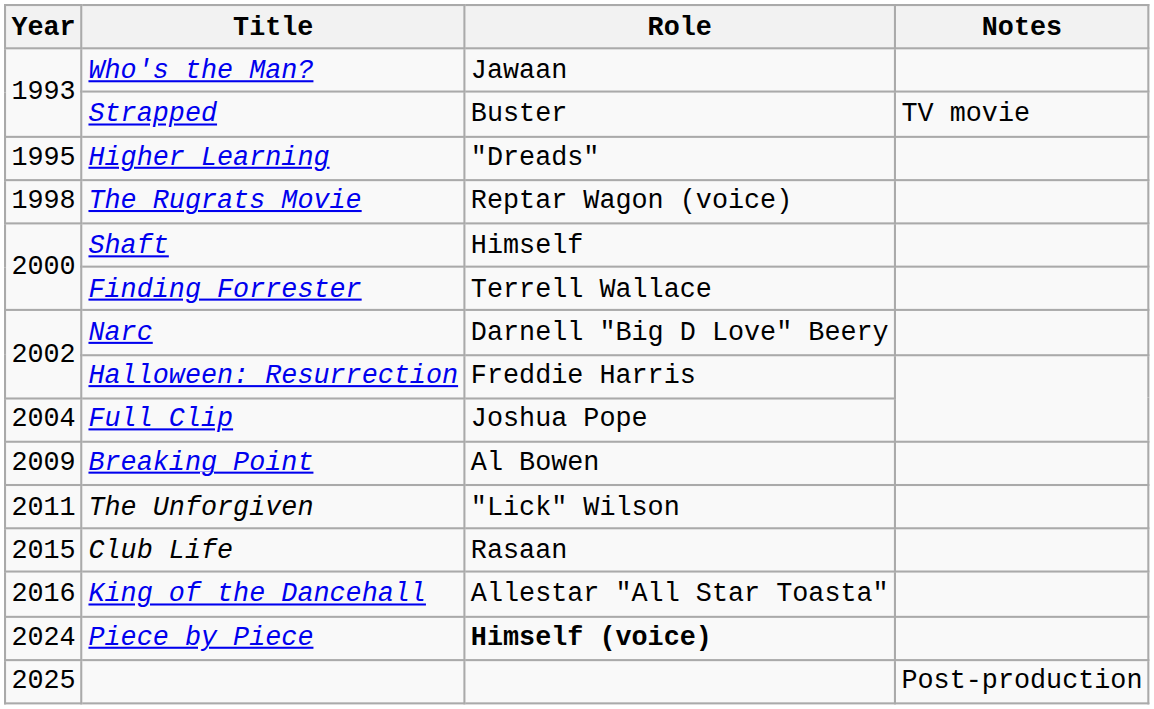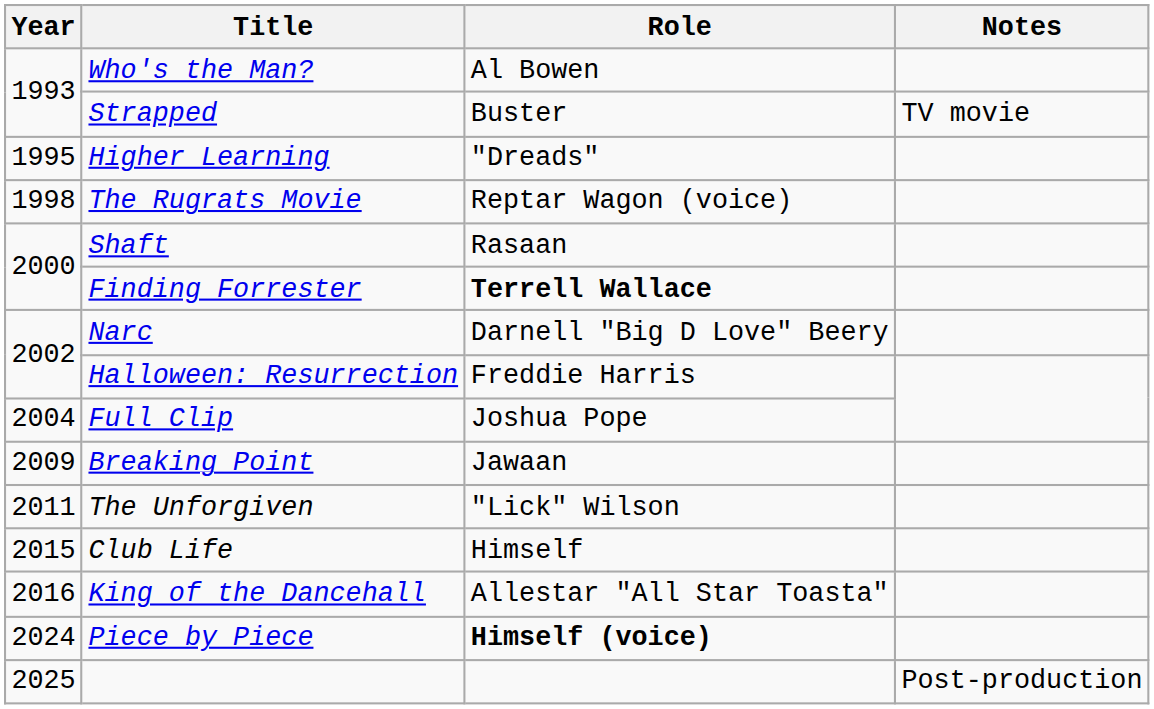(519, 70) Jawaan -> (535, 70) Al Bowen
(527, 245) Himself -> (519, 245) Rasaan
(591, 289) normal -> (591, 289) bold
(535, 463) Al Bowen -> (519, 463) Jawaan
(519, 551) Rasaan -> (527, 551) Himself
